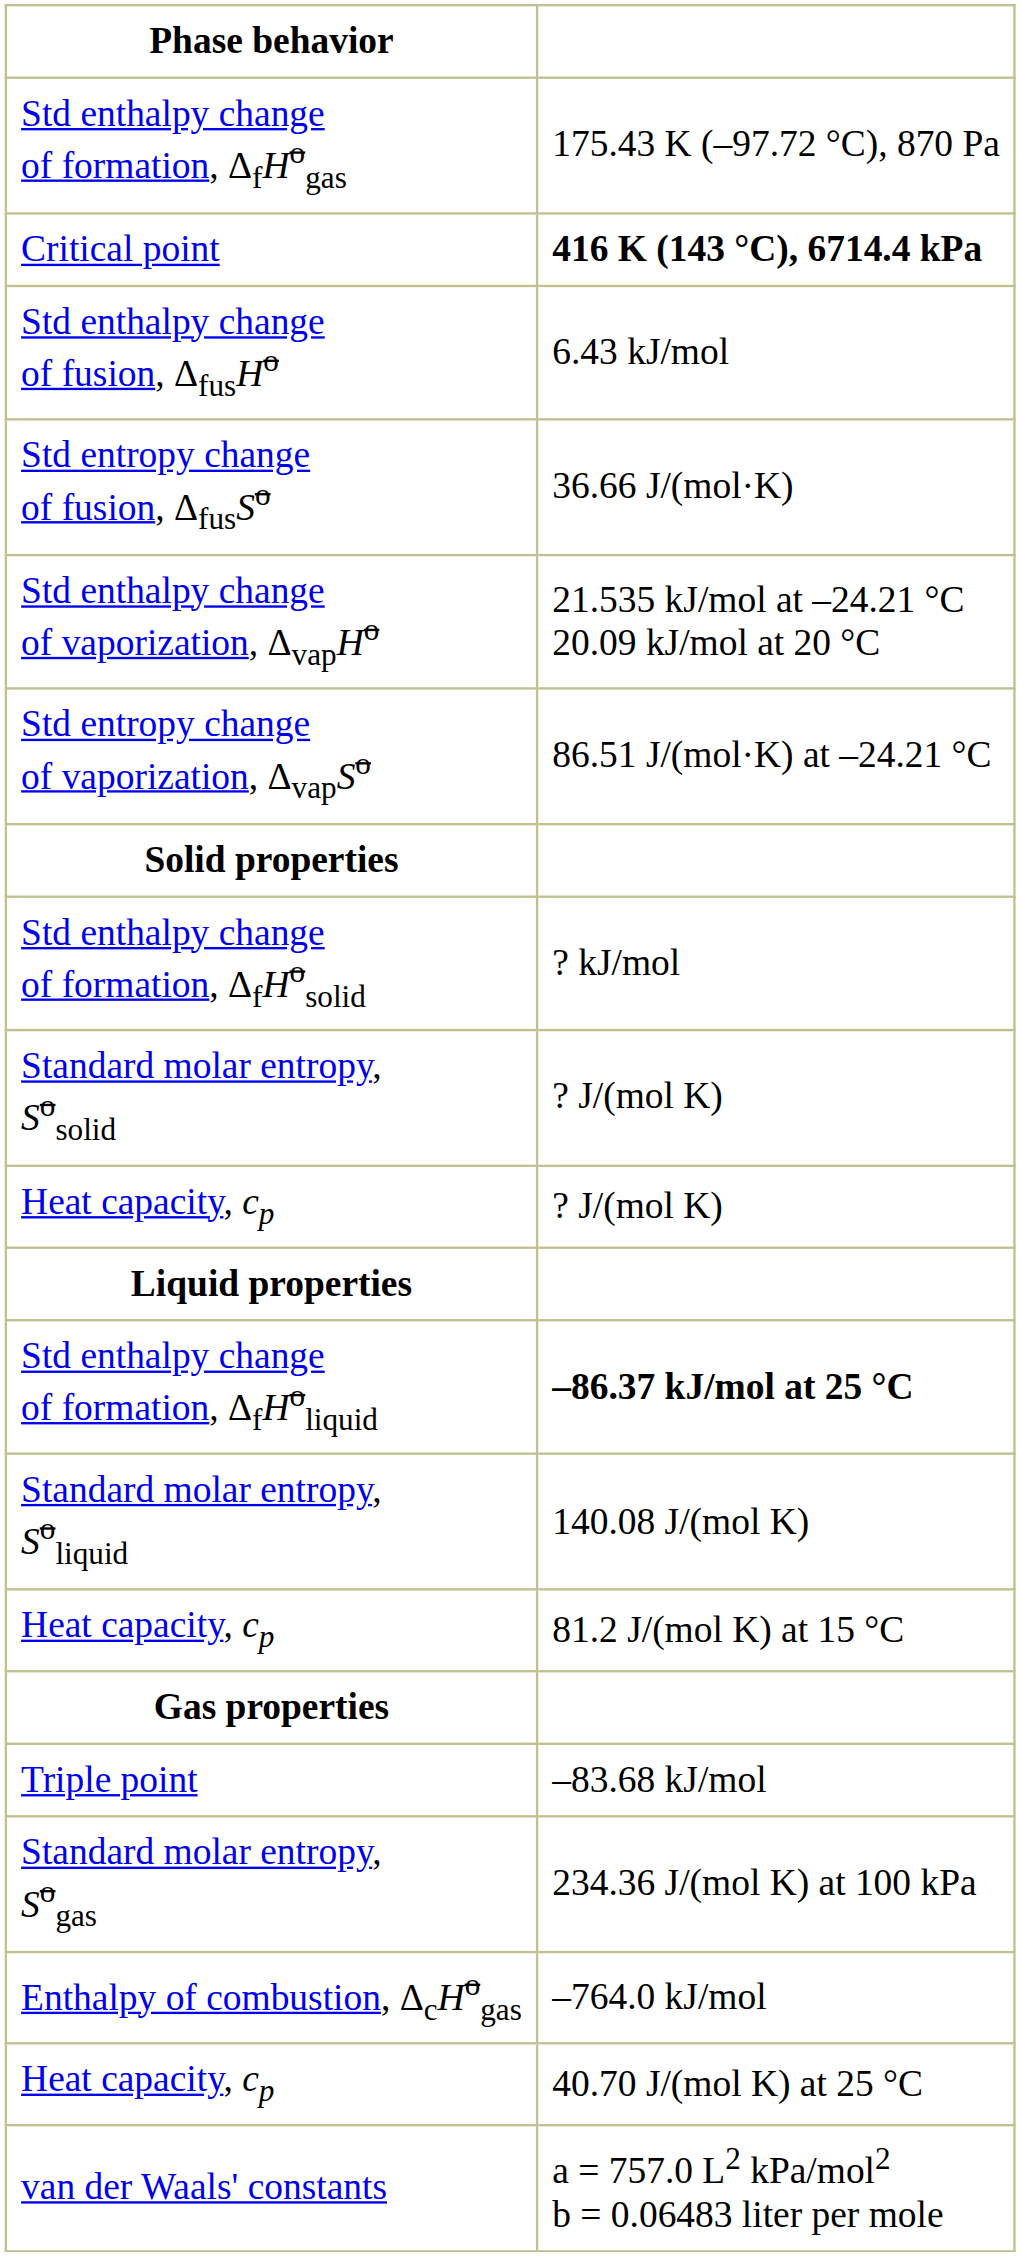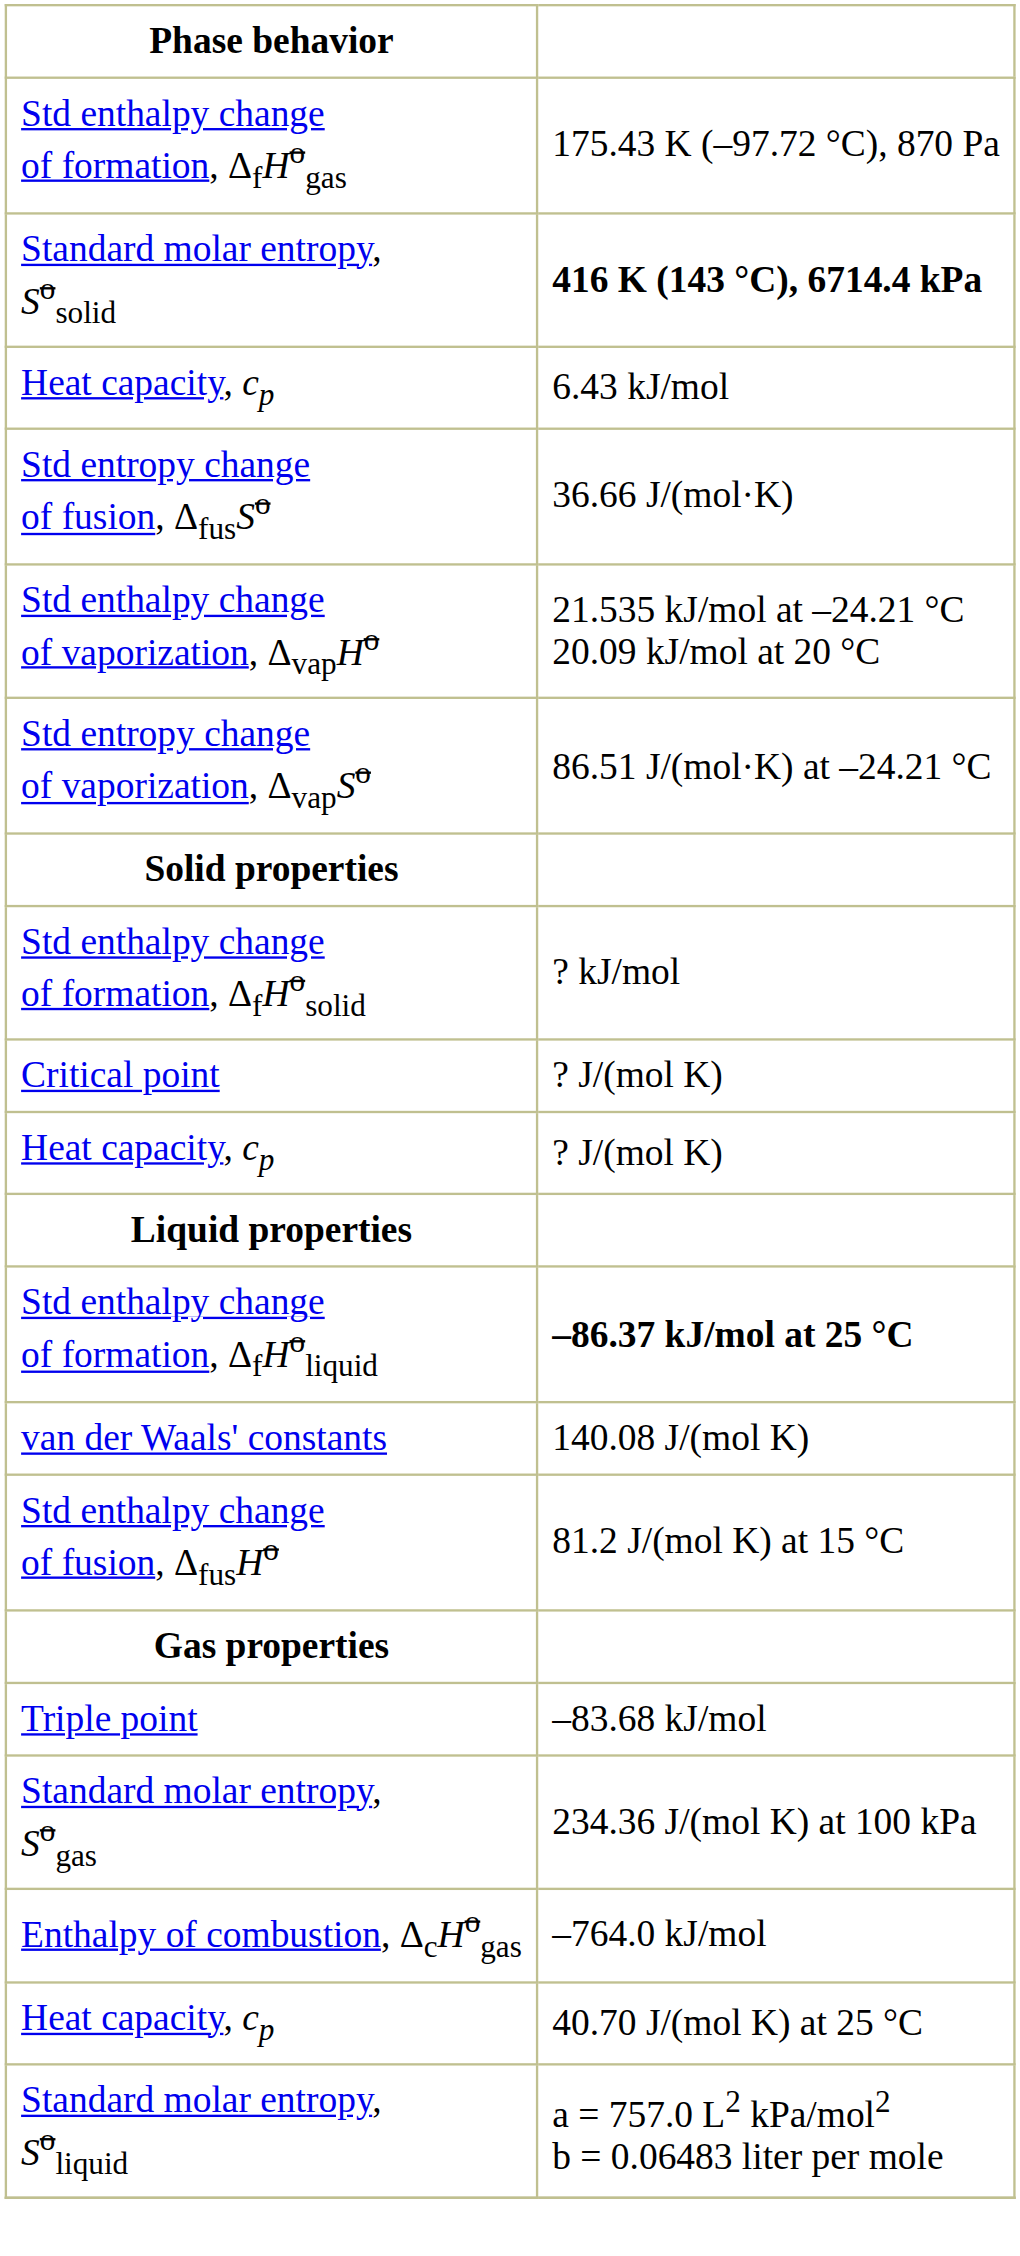(120, 247) Critical point -> (201, 278) Standard molar entropy, Sosolid
(173, 351) Std enthalpy change of fusion, ΔfusHo -> (148, 387) Heat capacity, cp
(201, 1096) Standard molar entropy, Sosolid -> (120, 1075) Critical point
(201, 1520) Standard molar entropy, Soliquid -> (204, 1437) van der Waals' constants
(148, 1629) Heat capacity, cp -> (173, 1541) Std enthalpy change of fusion, ΔfusHo
(204, 2187) van der Waals' constants -> (201, 2130) Standard molar entropy, Soliquid
